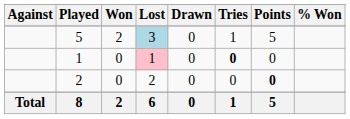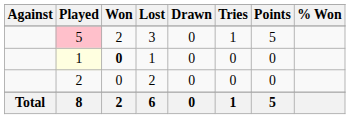(79, 37) no background -> (79, 37) pink background
(152, 37) lightblue background -> (152, 37) no background
(79, 59) no background -> (79, 59) lightyellow background
(119, 59) normal -> (119, 59) bold
(152, 59) pink background -> (152, 59) no background
(233, 59) bold -> (233, 59) normal
(272, 80) bold -> (272, 80) normal
